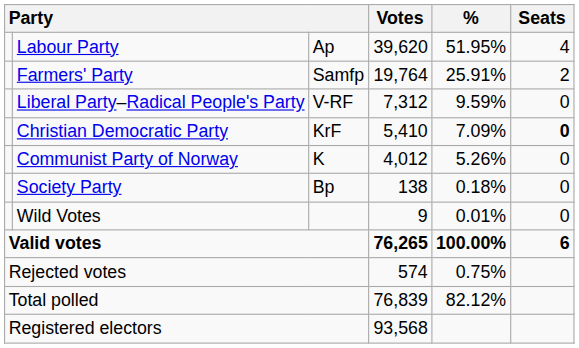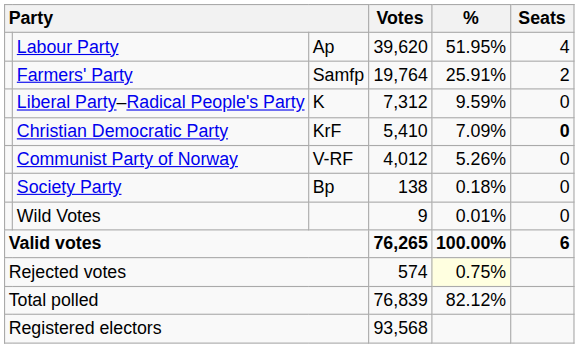(333, 103) V-RF -> (319, 103) K
(319, 159) K -> (333, 159) V-RF
(481, 272) no background -> (481, 272) lightyellow background
